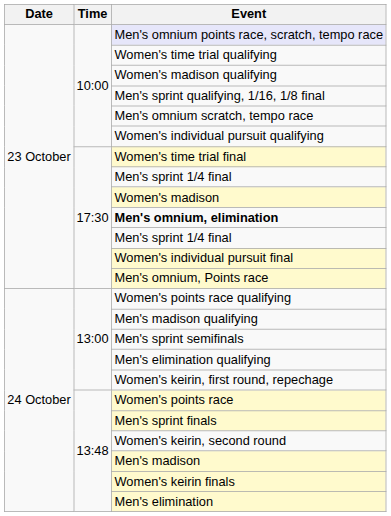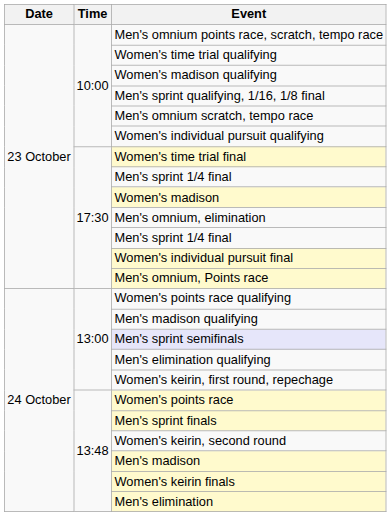(249, 34) lavender background -> (249, 34) no background
(196, 217) bold -> (190, 217) normal
(179, 339) no background -> (179, 339) lavender background
